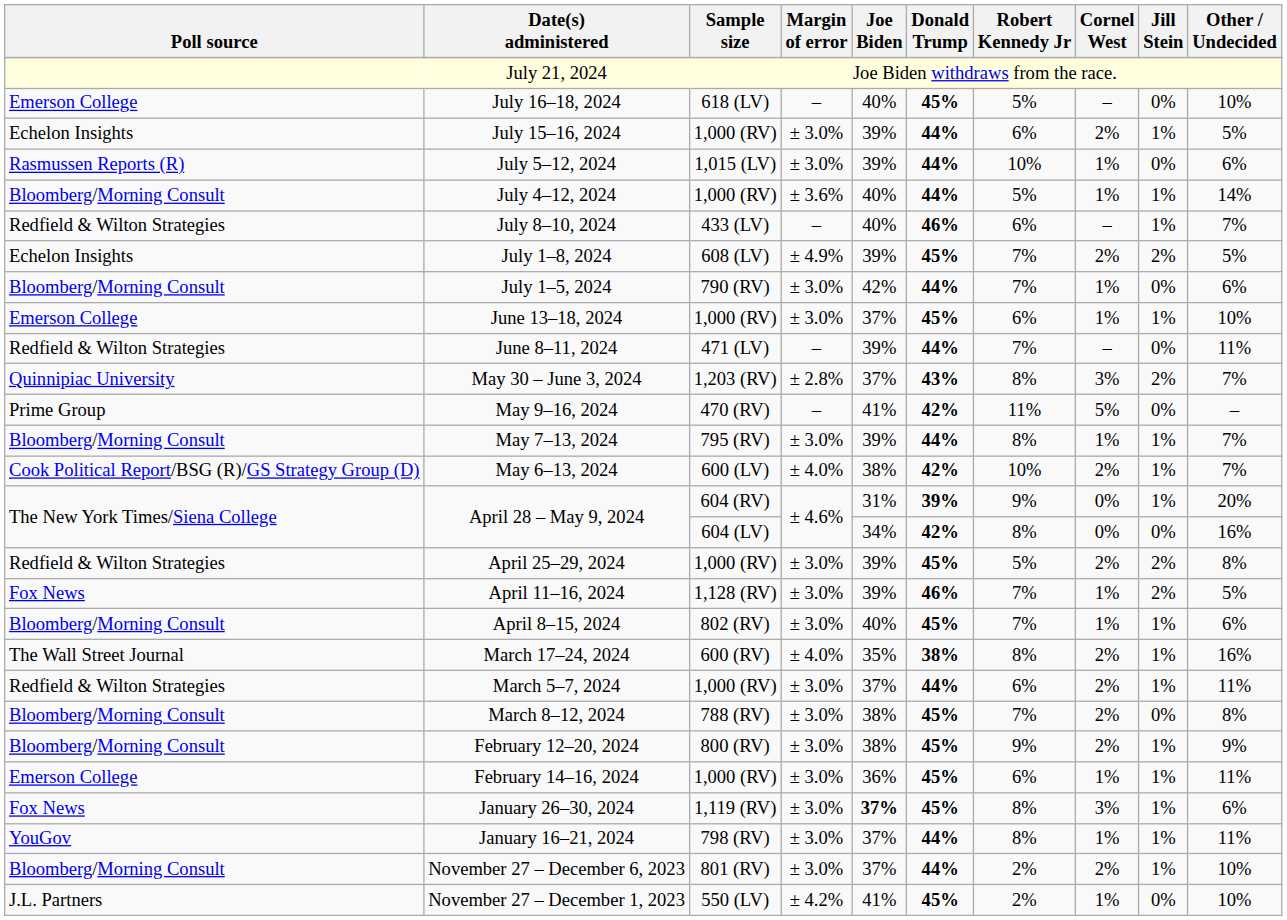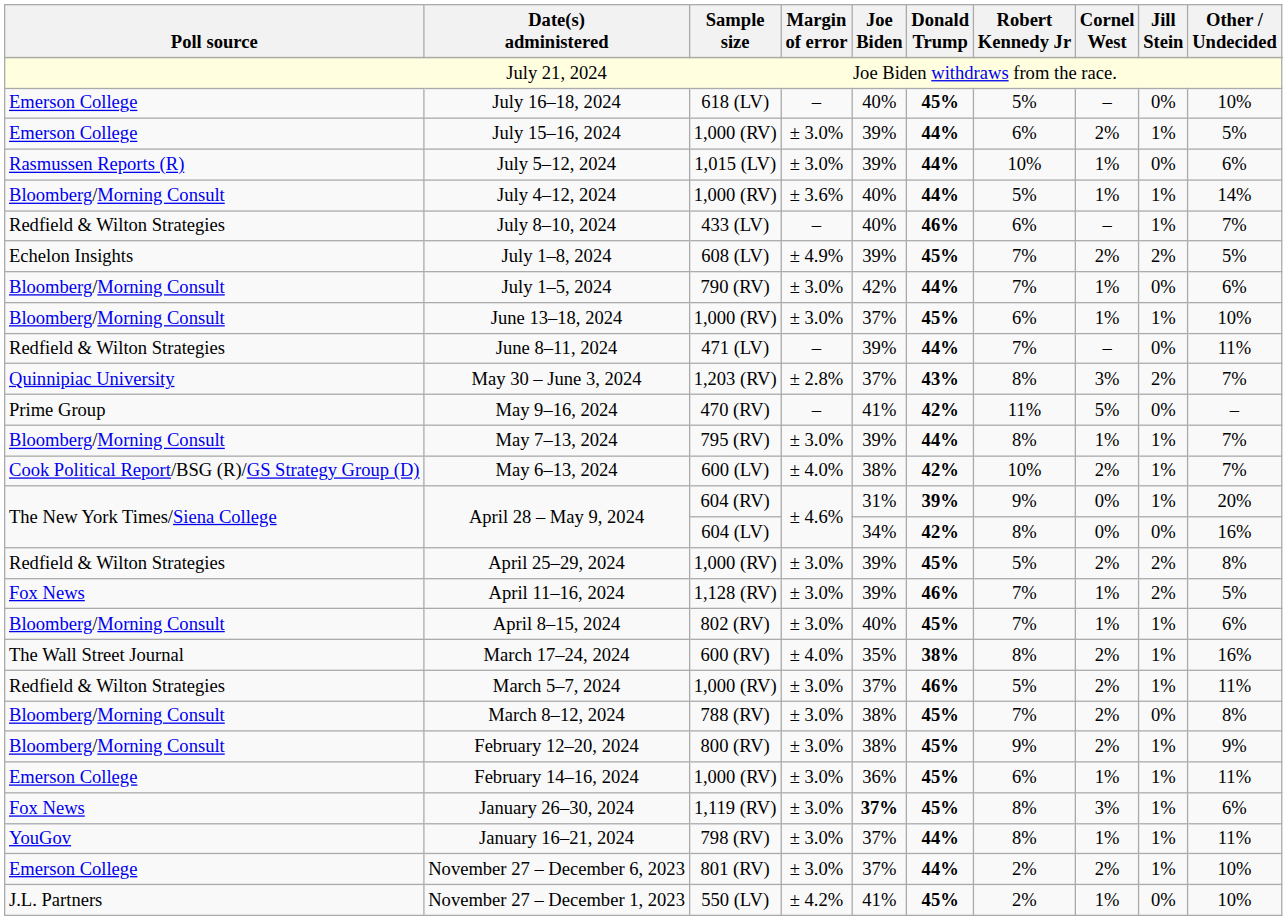(71, 134) Echelon Insights -> (73, 134) Emerson College
(73, 317) Emerson College -> (117, 317) Bloomberg/Morning Consult
(940, 685) 44% -> (940, 685) 46%
(1024, 685) 6% -> (1024, 685) 5%
(117, 869) Bloomberg/Morning Consult -> (73, 869) Emerson College
